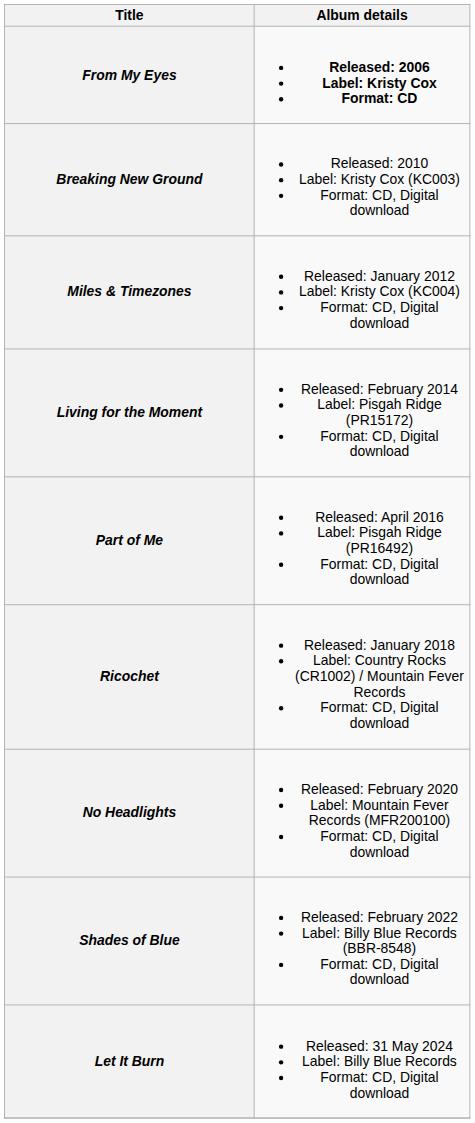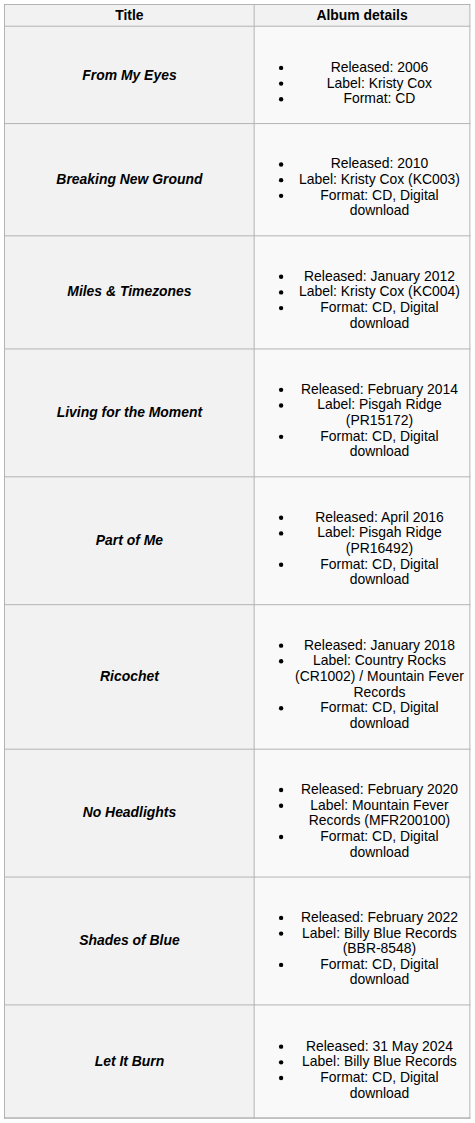(362, 83) bold -> (362, 83) normal
